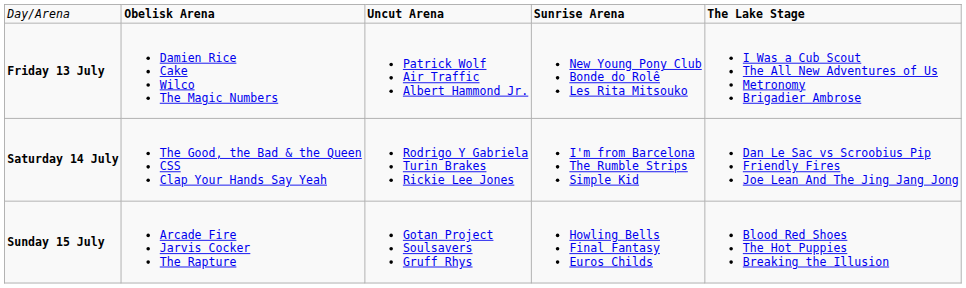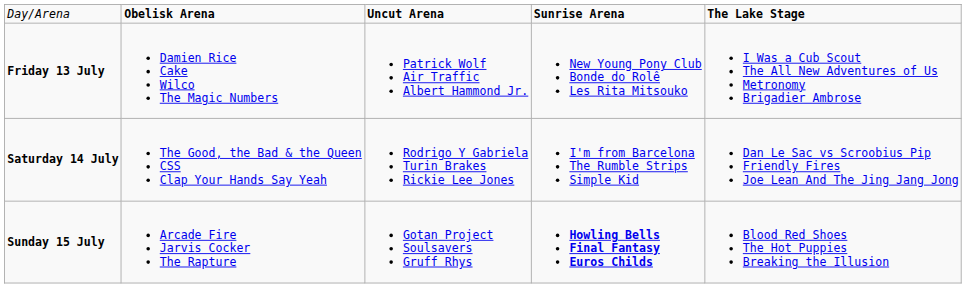(618, 248) normal -> (618, 248) bold
